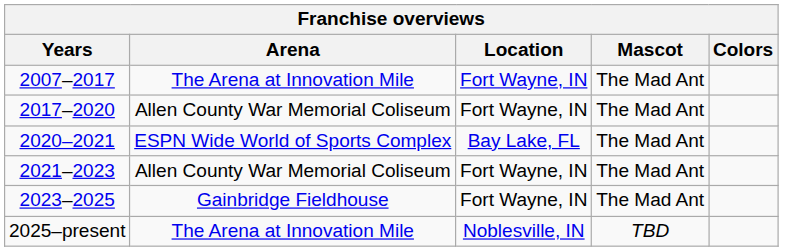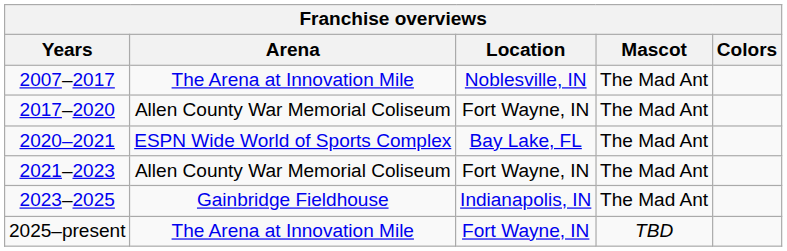(524, 79) Fort Wayne, IN -> (526, 79) Noblesville, IN
(524, 200) Fort Wayne, IN -> (526, 200) Indianapolis, IN
(524, 230) Noblesville, IN -> (526, 230) Fort Wayne, IN
